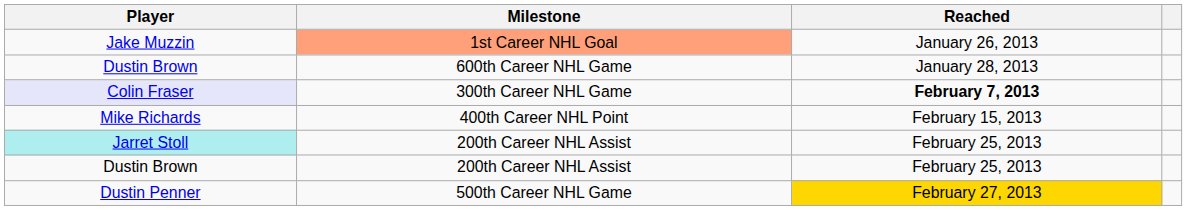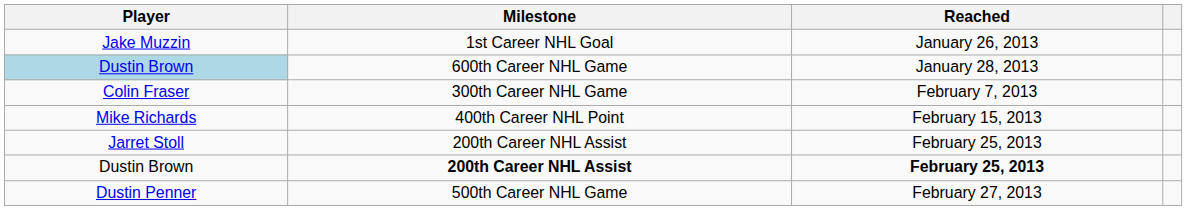(544, 42) lightsalmon background -> (540, 42) no background
(150, 67) no background -> (146, 67) lightblue background
(150, 92) lavender background -> (146, 92) no background
(977, 92) bold -> (977, 92) normal
(150, 142) paleturquoise background -> (146, 142) no background
(544, 167) normal -> (540, 167) bold
(977, 167) normal -> (977, 167) bold
(977, 192) gold background -> (977, 192) no background
